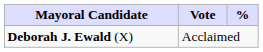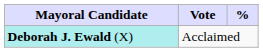(70, 36) no background -> (70, 36) paleturquoise background
